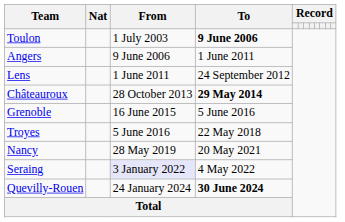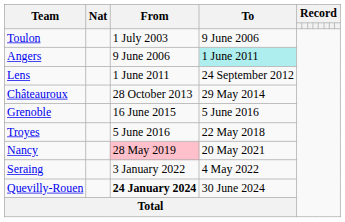(228, 38) bold -> (230, 38) normal
(226, 56) no background -> (230, 56) paleturquoise background
(230, 94) bold -> (233, 94) normal
(144, 150) no background -> (144, 150) pink background
(149, 169) lavender background -> (149, 169) no background
(152, 188) normal -> (154, 188) bold
(231, 188) bold -> (233, 188) normal
